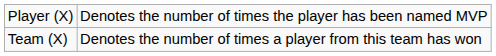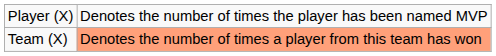(281, 39) no background -> (281, 39) lightsalmon background
